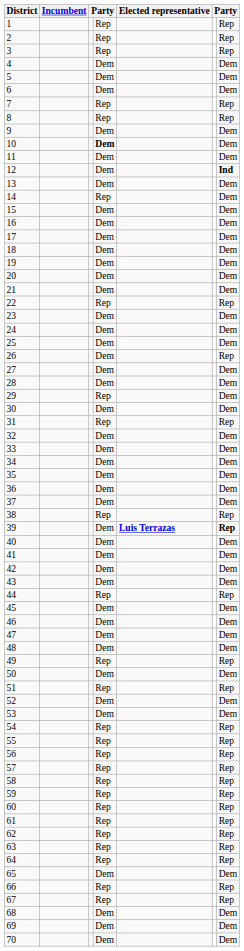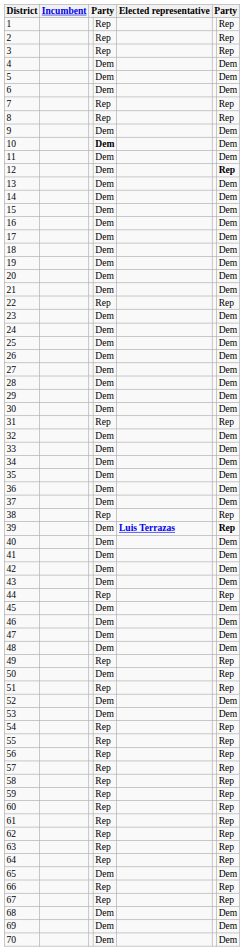(226, 170) Ind -> (227, 170) Rep
(103, 197) Rep -> (105, 197) Dem
(226, 356) Rep -> (228, 356) Dem
(103, 396) Rep -> (105, 396) Dem
(228, 674) Dem -> (226, 674) Rep
